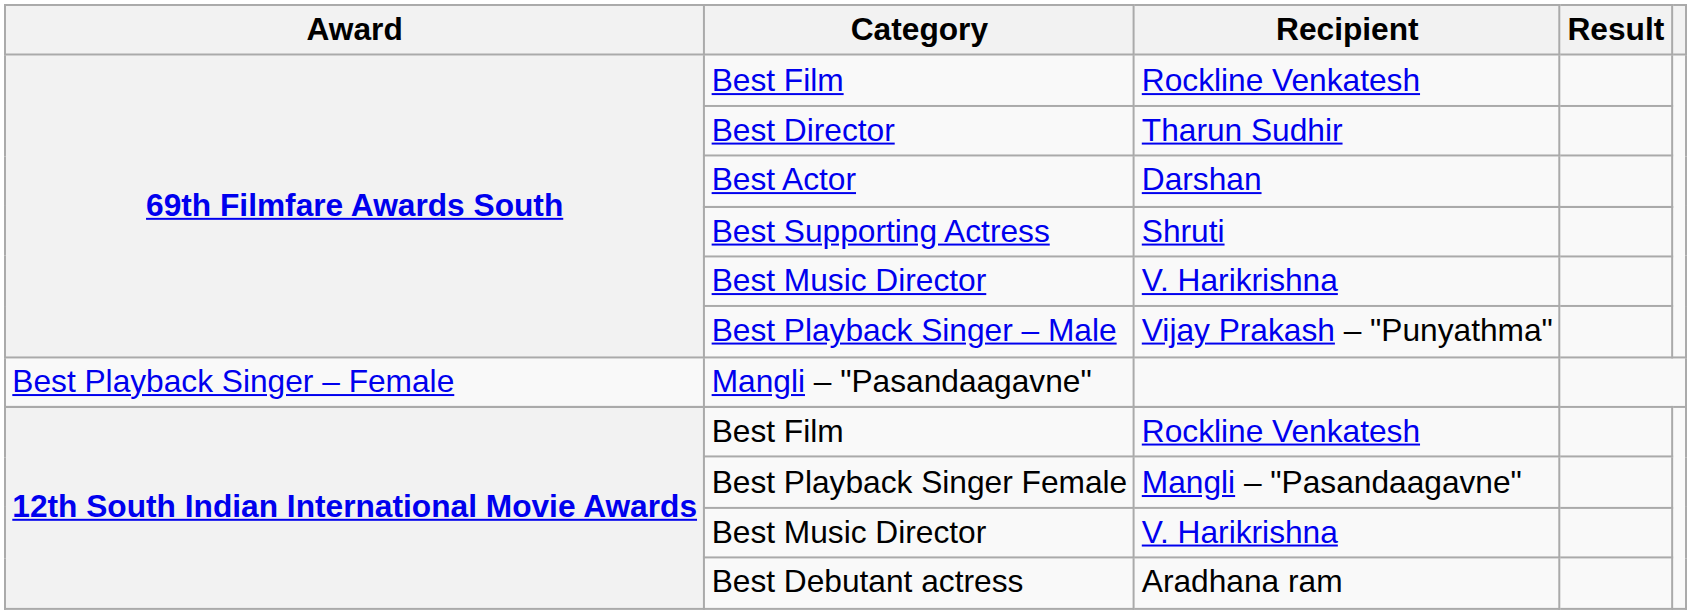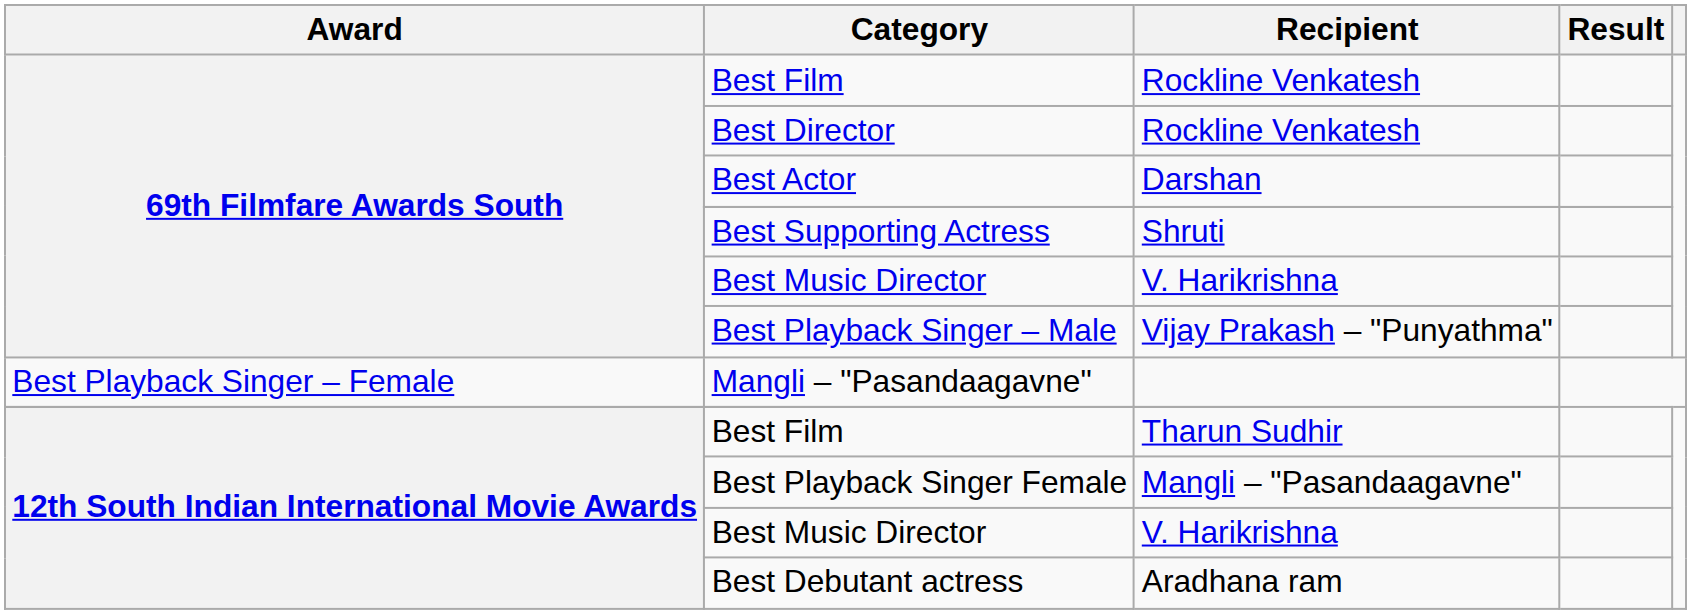(1242, 130) Tharun Sudhir -> (1281, 130) Rockline Venkatesh
(1281, 431) Rockline Venkatesh -> (1242, 431) Tharun Sudhir
